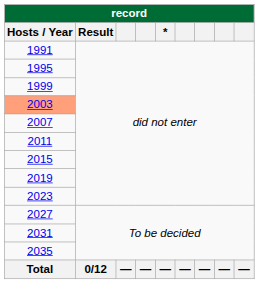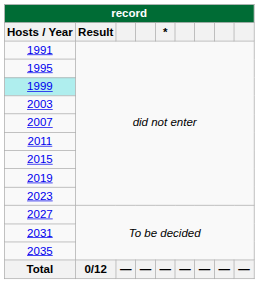(40, 86) no background -> (40, 86) paleturquoise background
(40, 104) lightsalmon background -> (40, 104) no background
